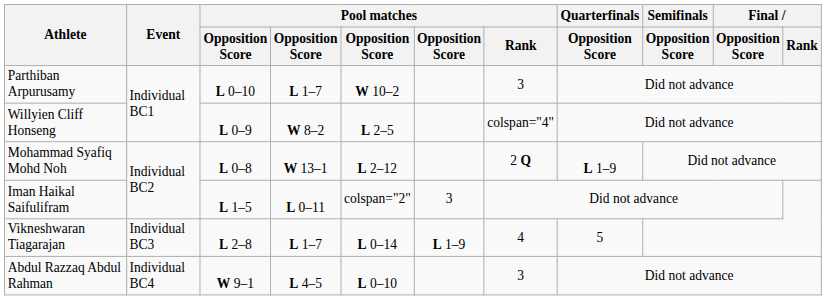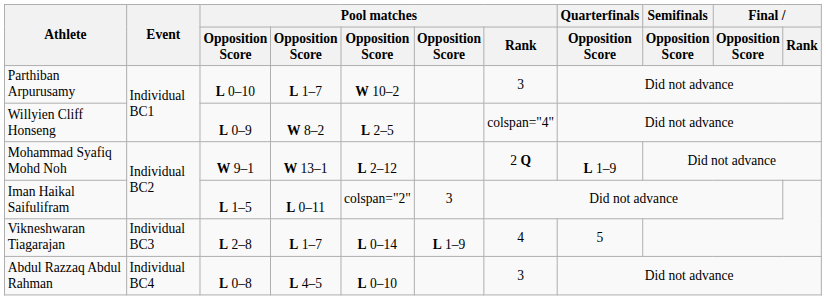(235, 169) L 0–8 -> (235, 169) W 9–1
(235, 284) W 9–1 -> (235, 284) L 0–8
